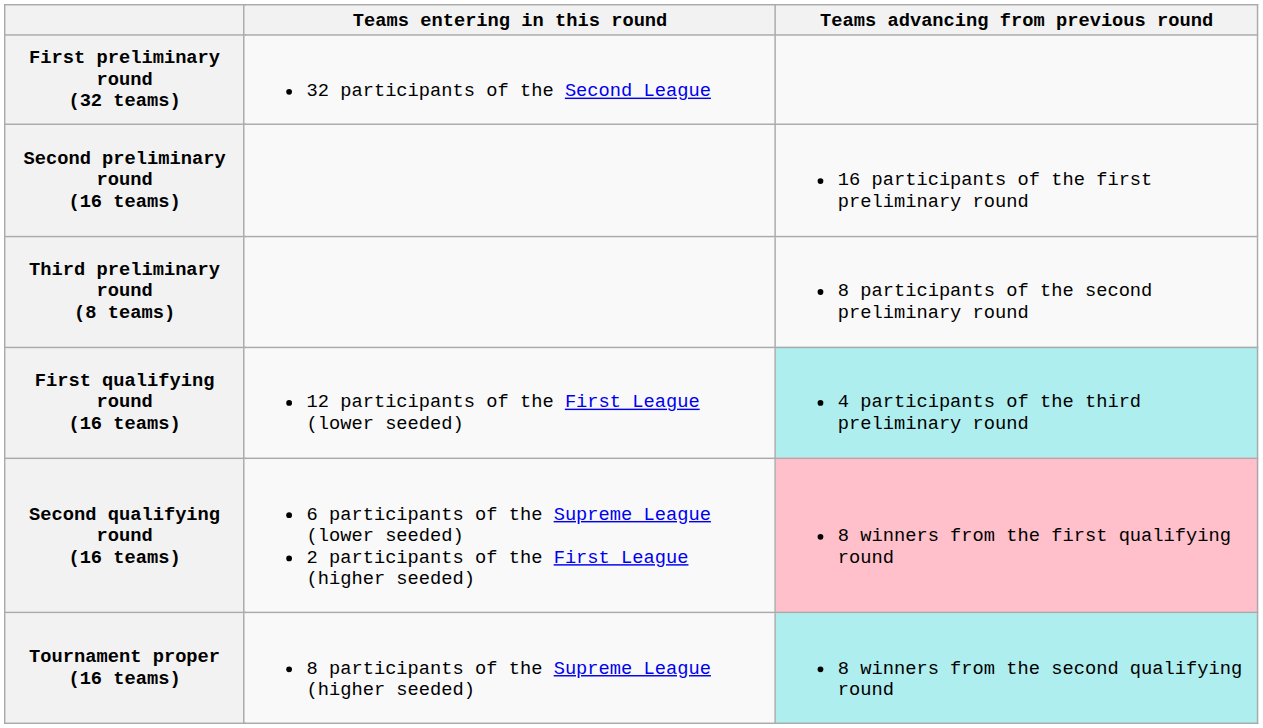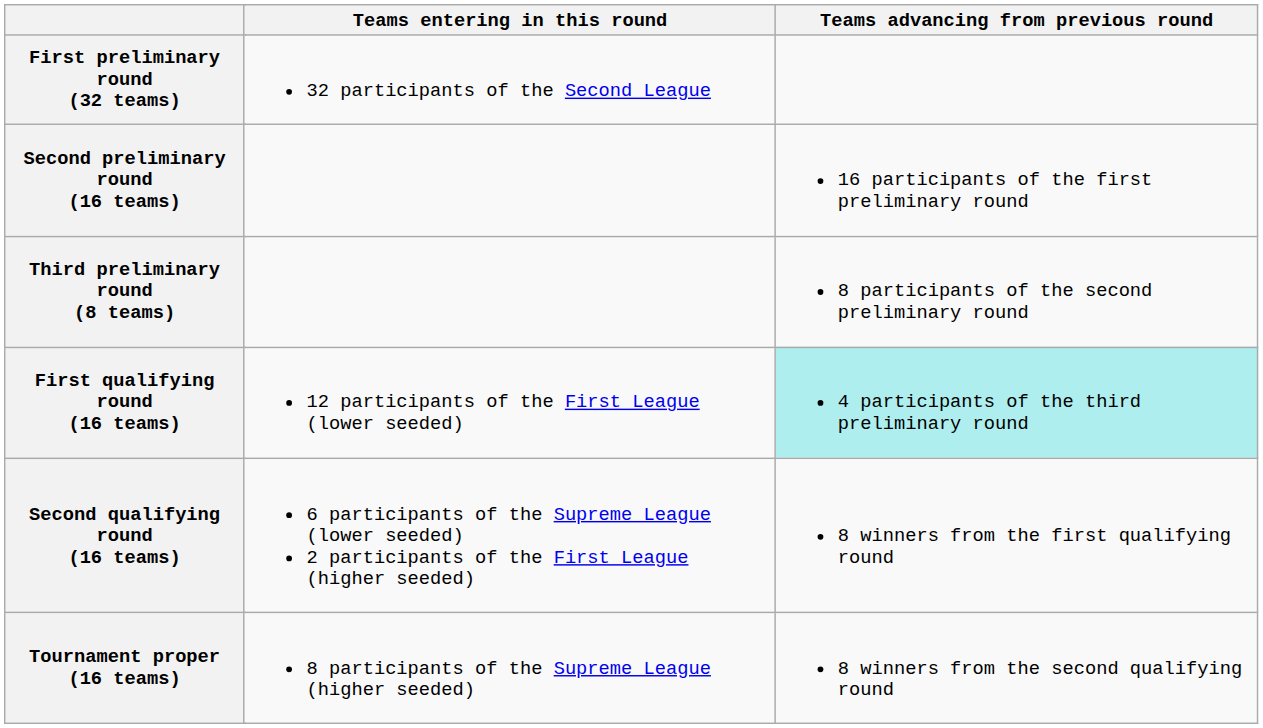(1017, 546) pink background -> (1017, 546) no background
(1017, 679) paleturquoise background -> (1017, 679) no background
